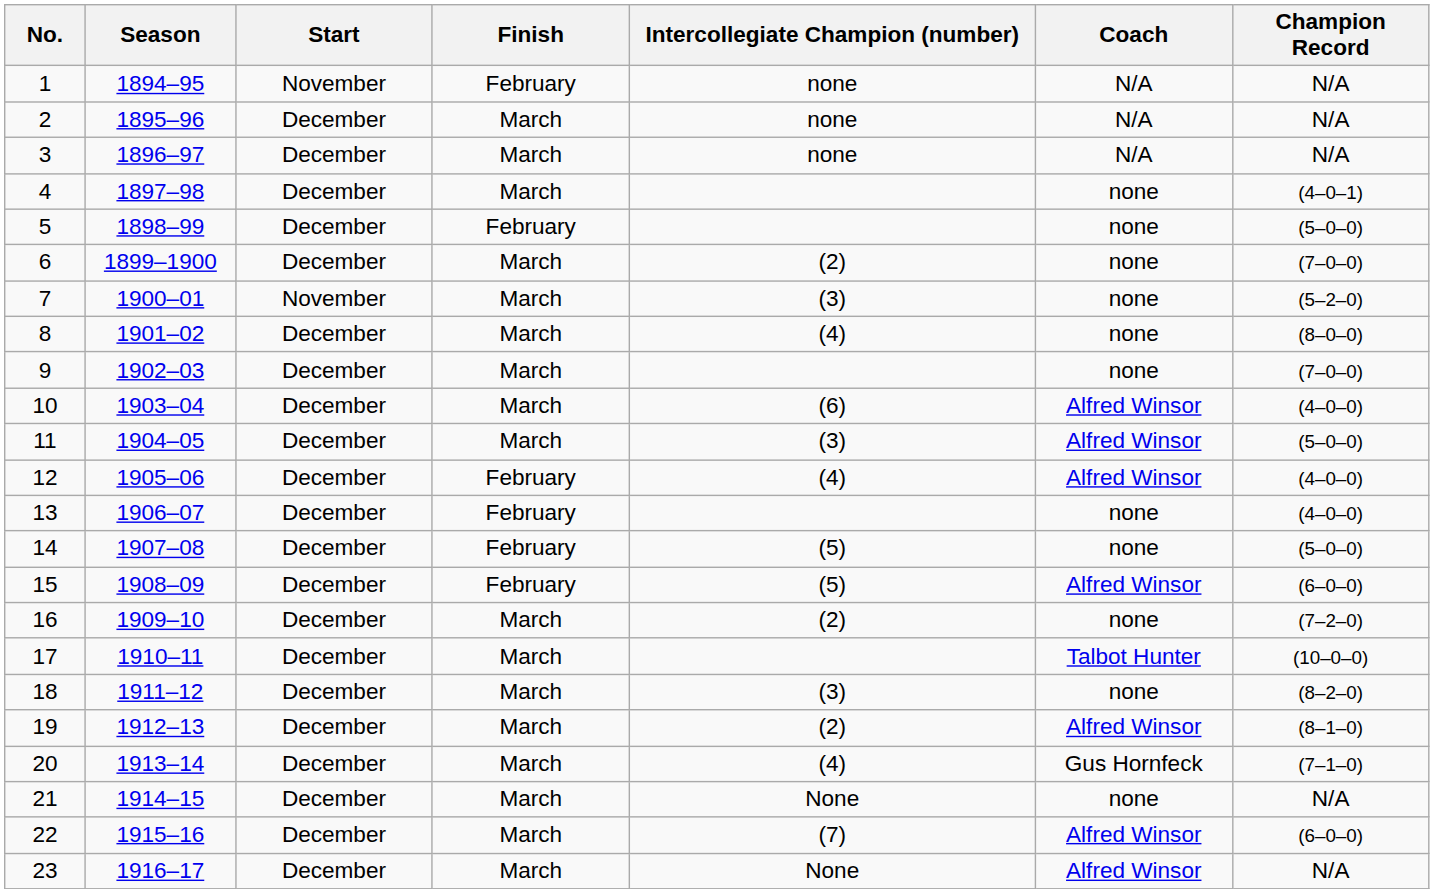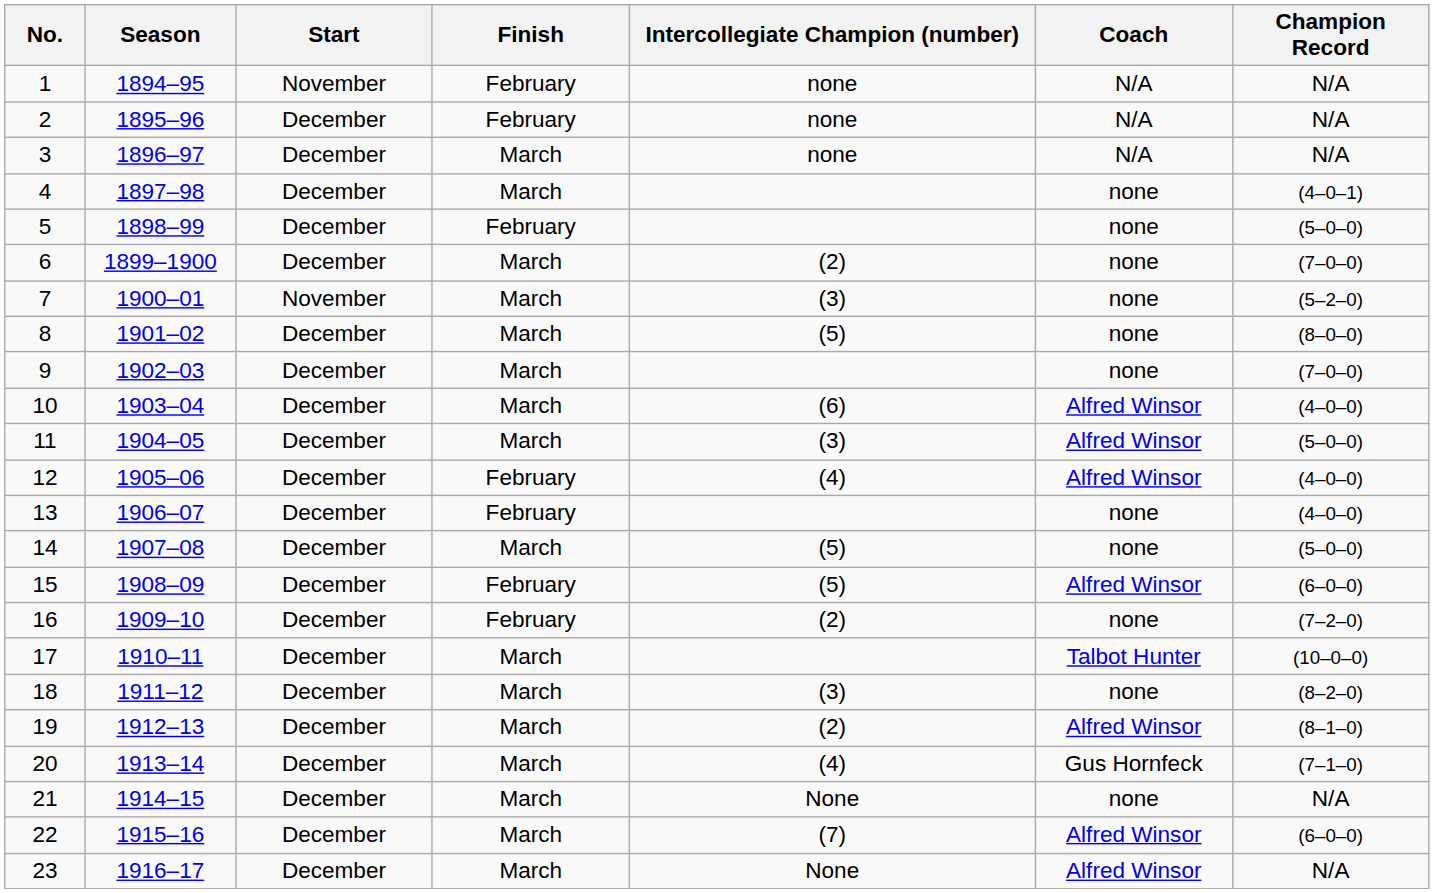(531, 119) March -> (531, 119) February
(832, 333) (4) -> (832, 333) (5)
(531, 548) February -> (531, 548) March
(531, 620) March -> (531, 620) February
